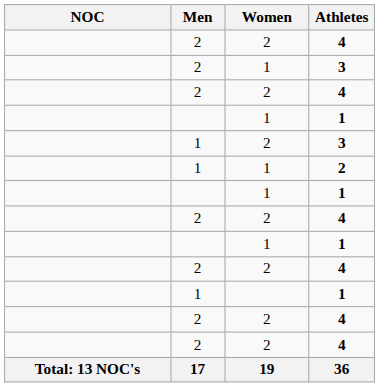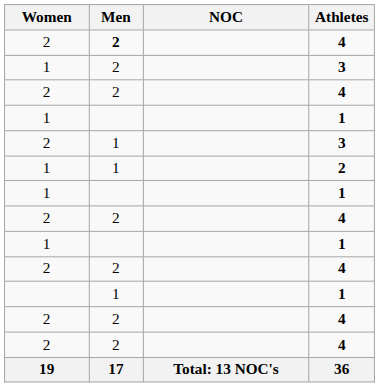columns swapped: (87, 17) <-> (267, 17)
(198, 42) normal -> (116, 42) bold
